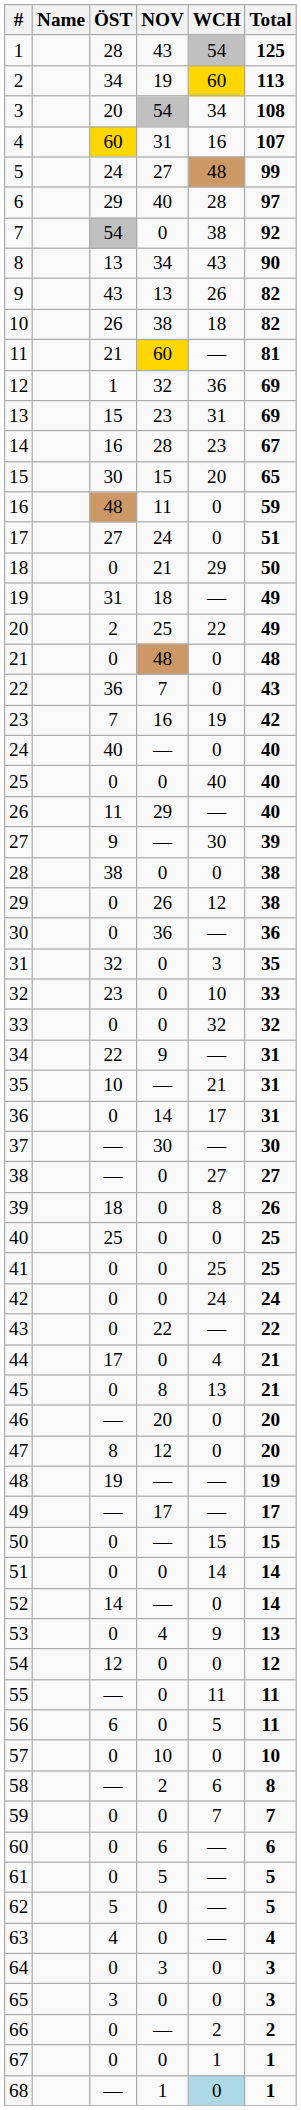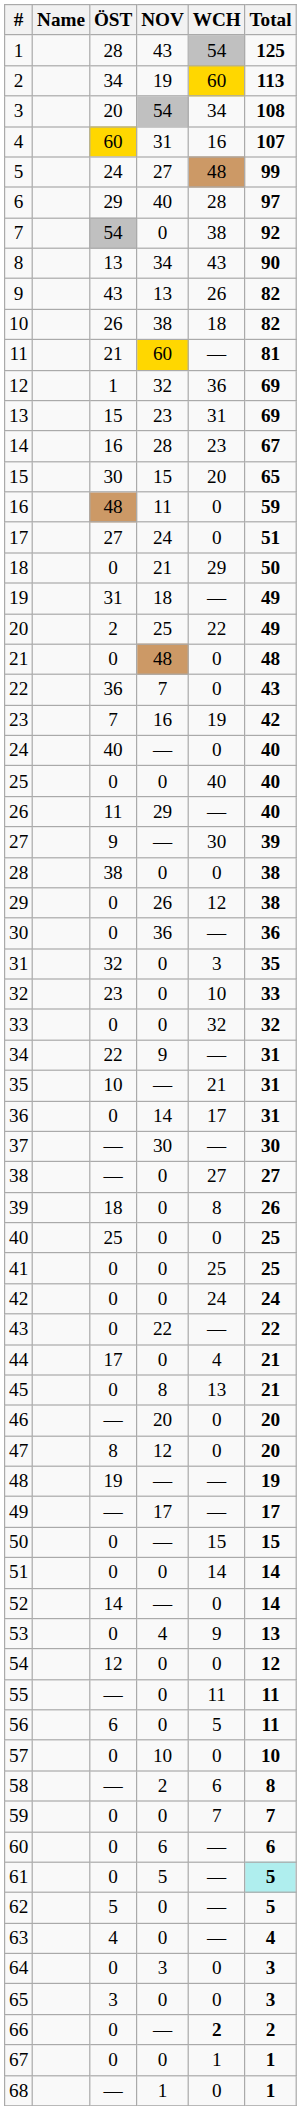(271, 1877) no background -> (271, 1877) paleturquoise background
(217, 2029) normal -> (217, 2029) bold
(217, 2090) lightblue background -> (217, 2090) no background
